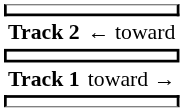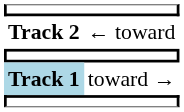(44, 78) no background -> (44, 78) lightblue background
